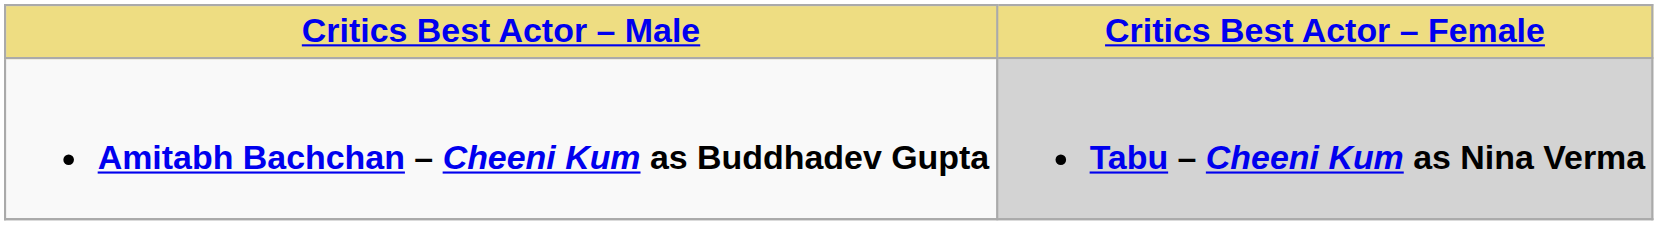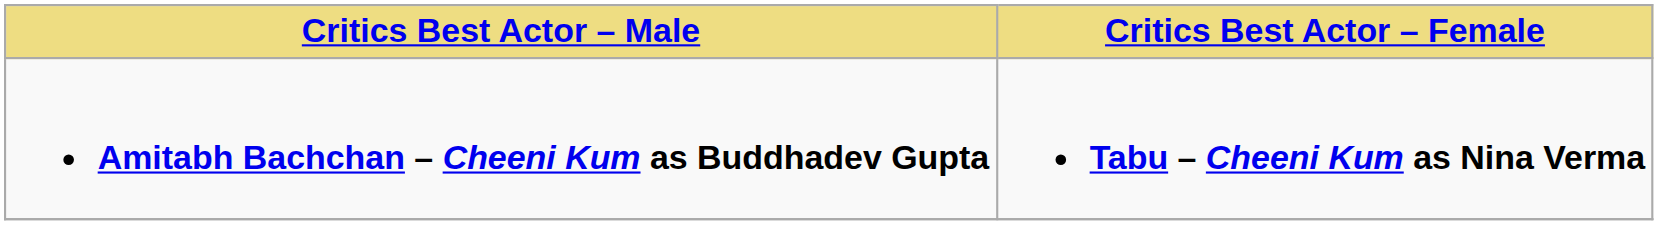(1325, 158) lightgrey background -> (1325, 158) no background
